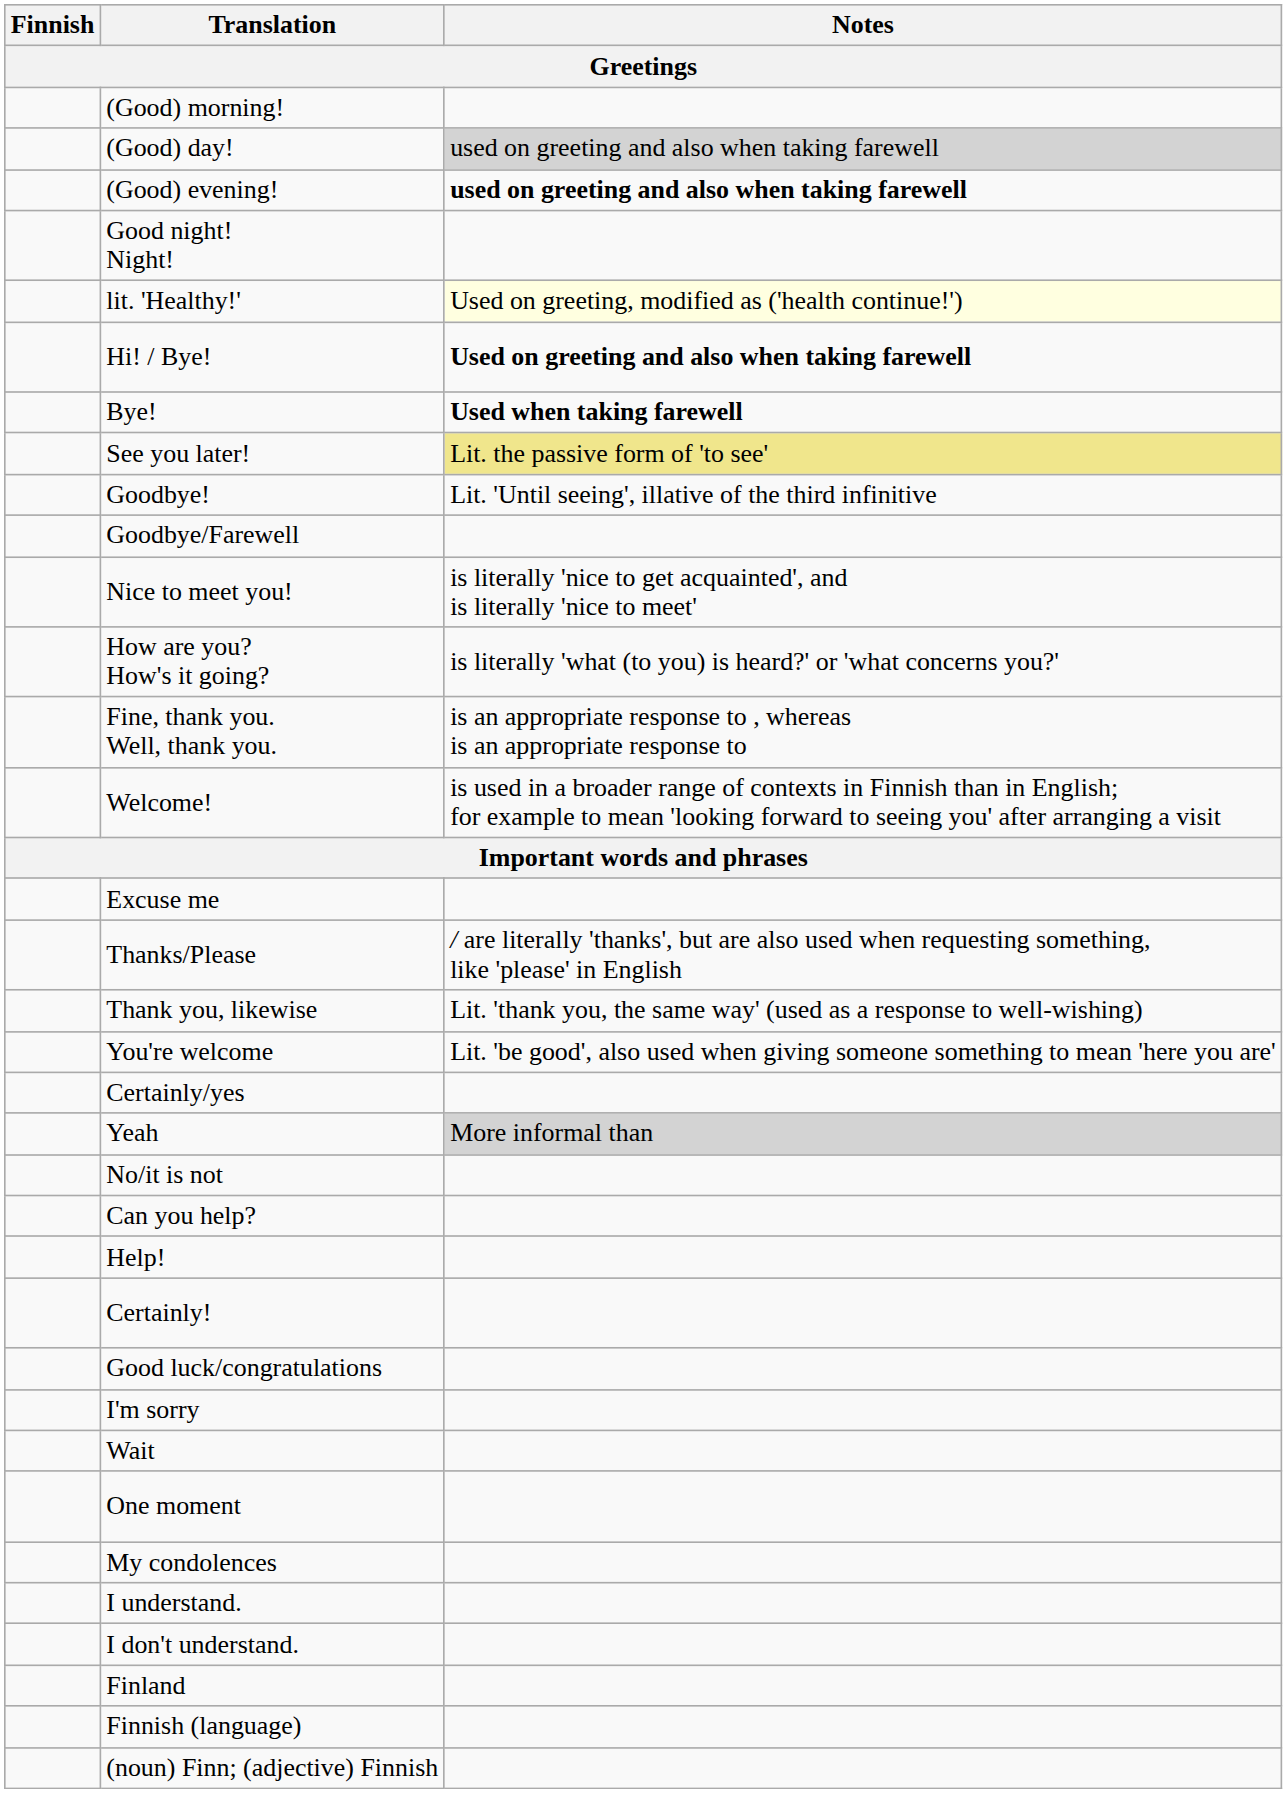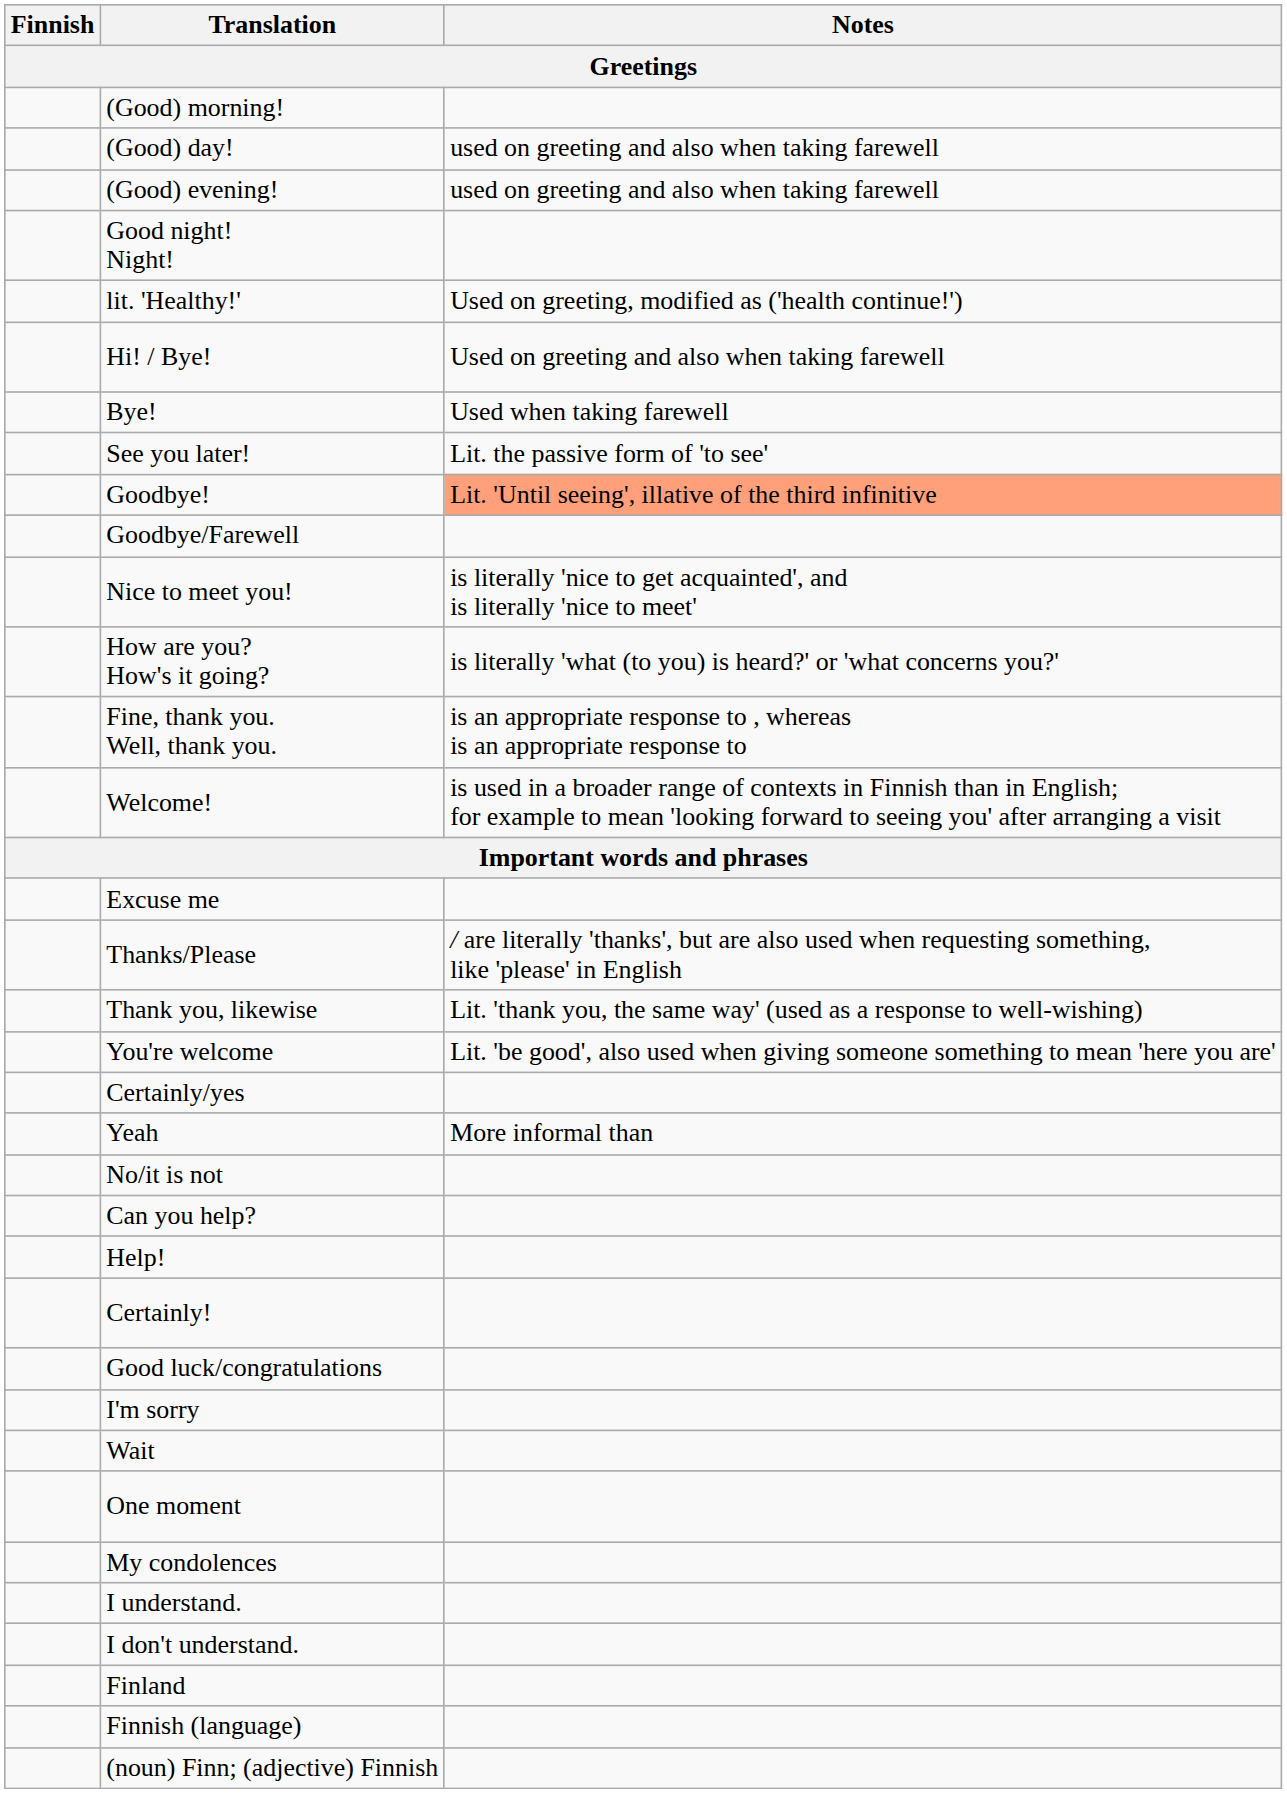(694, 148) lightgrey background -> (694, 148) no background
(709, 189) bold -> (694, 189) normal
(706, 300) lightyellow background -> (706, 300) no background
(711, 356) bold -> (697, 356) normal
(596, 412) bold -> (589, 412) normal
(609, 453) khaki background -> (609, 453) no background
(693, 494) no background -> (693, 494) lightsalmon background
(552, 1133) lightgrey background -> (552, 1133) no background
